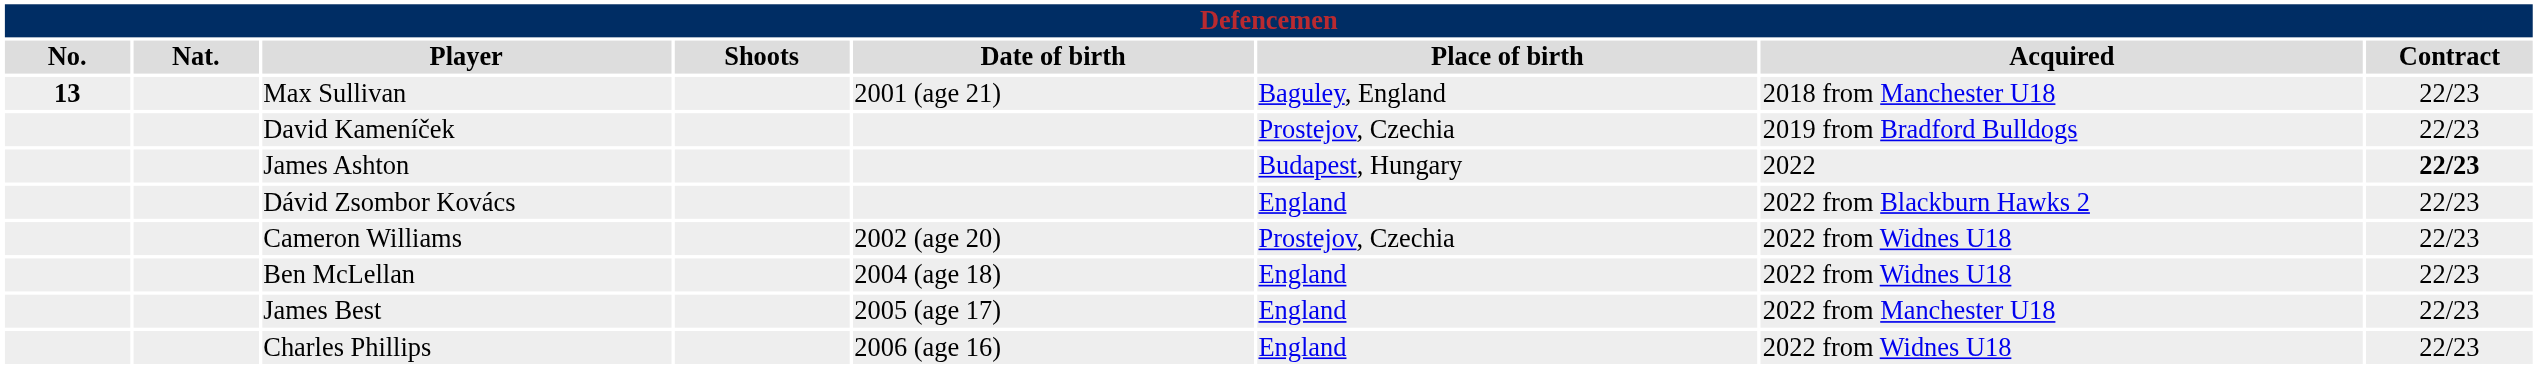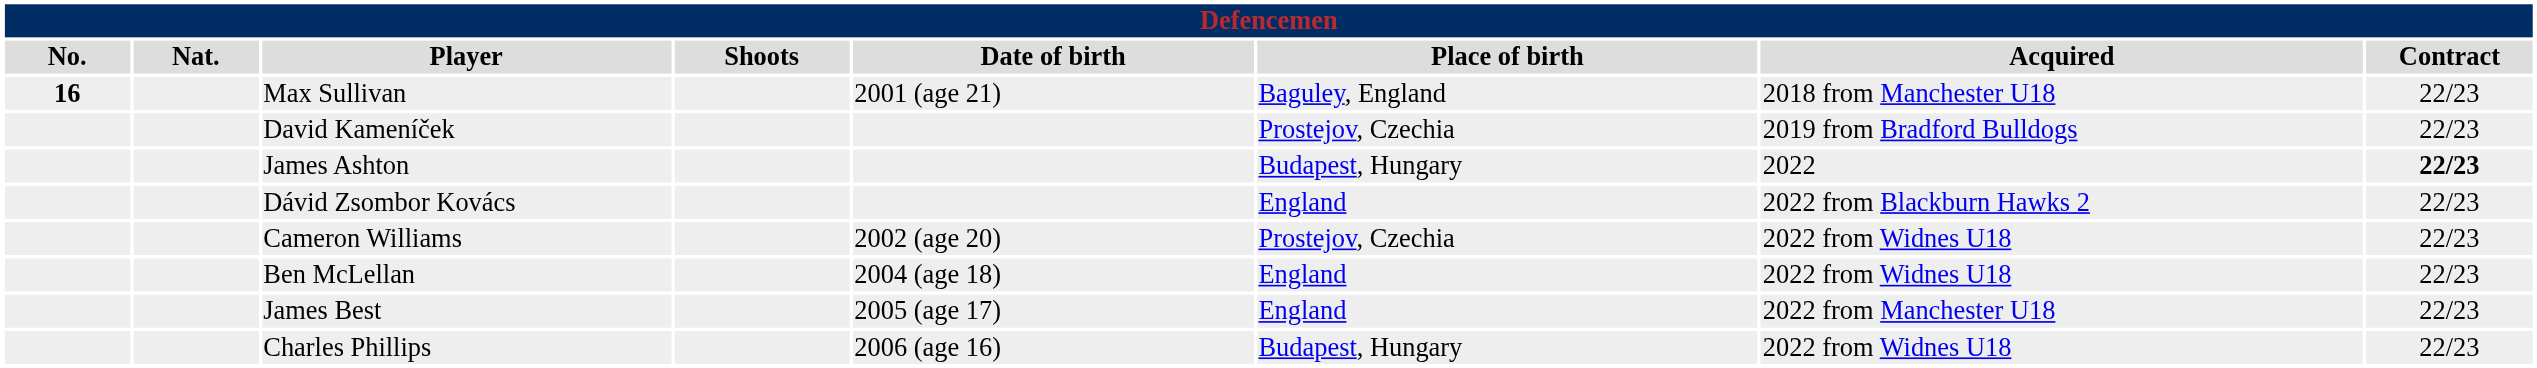(67, 93) 13 -> (67, 93) 16
(1302, 347) England -> (1360, 347) Budapest, Hungary
